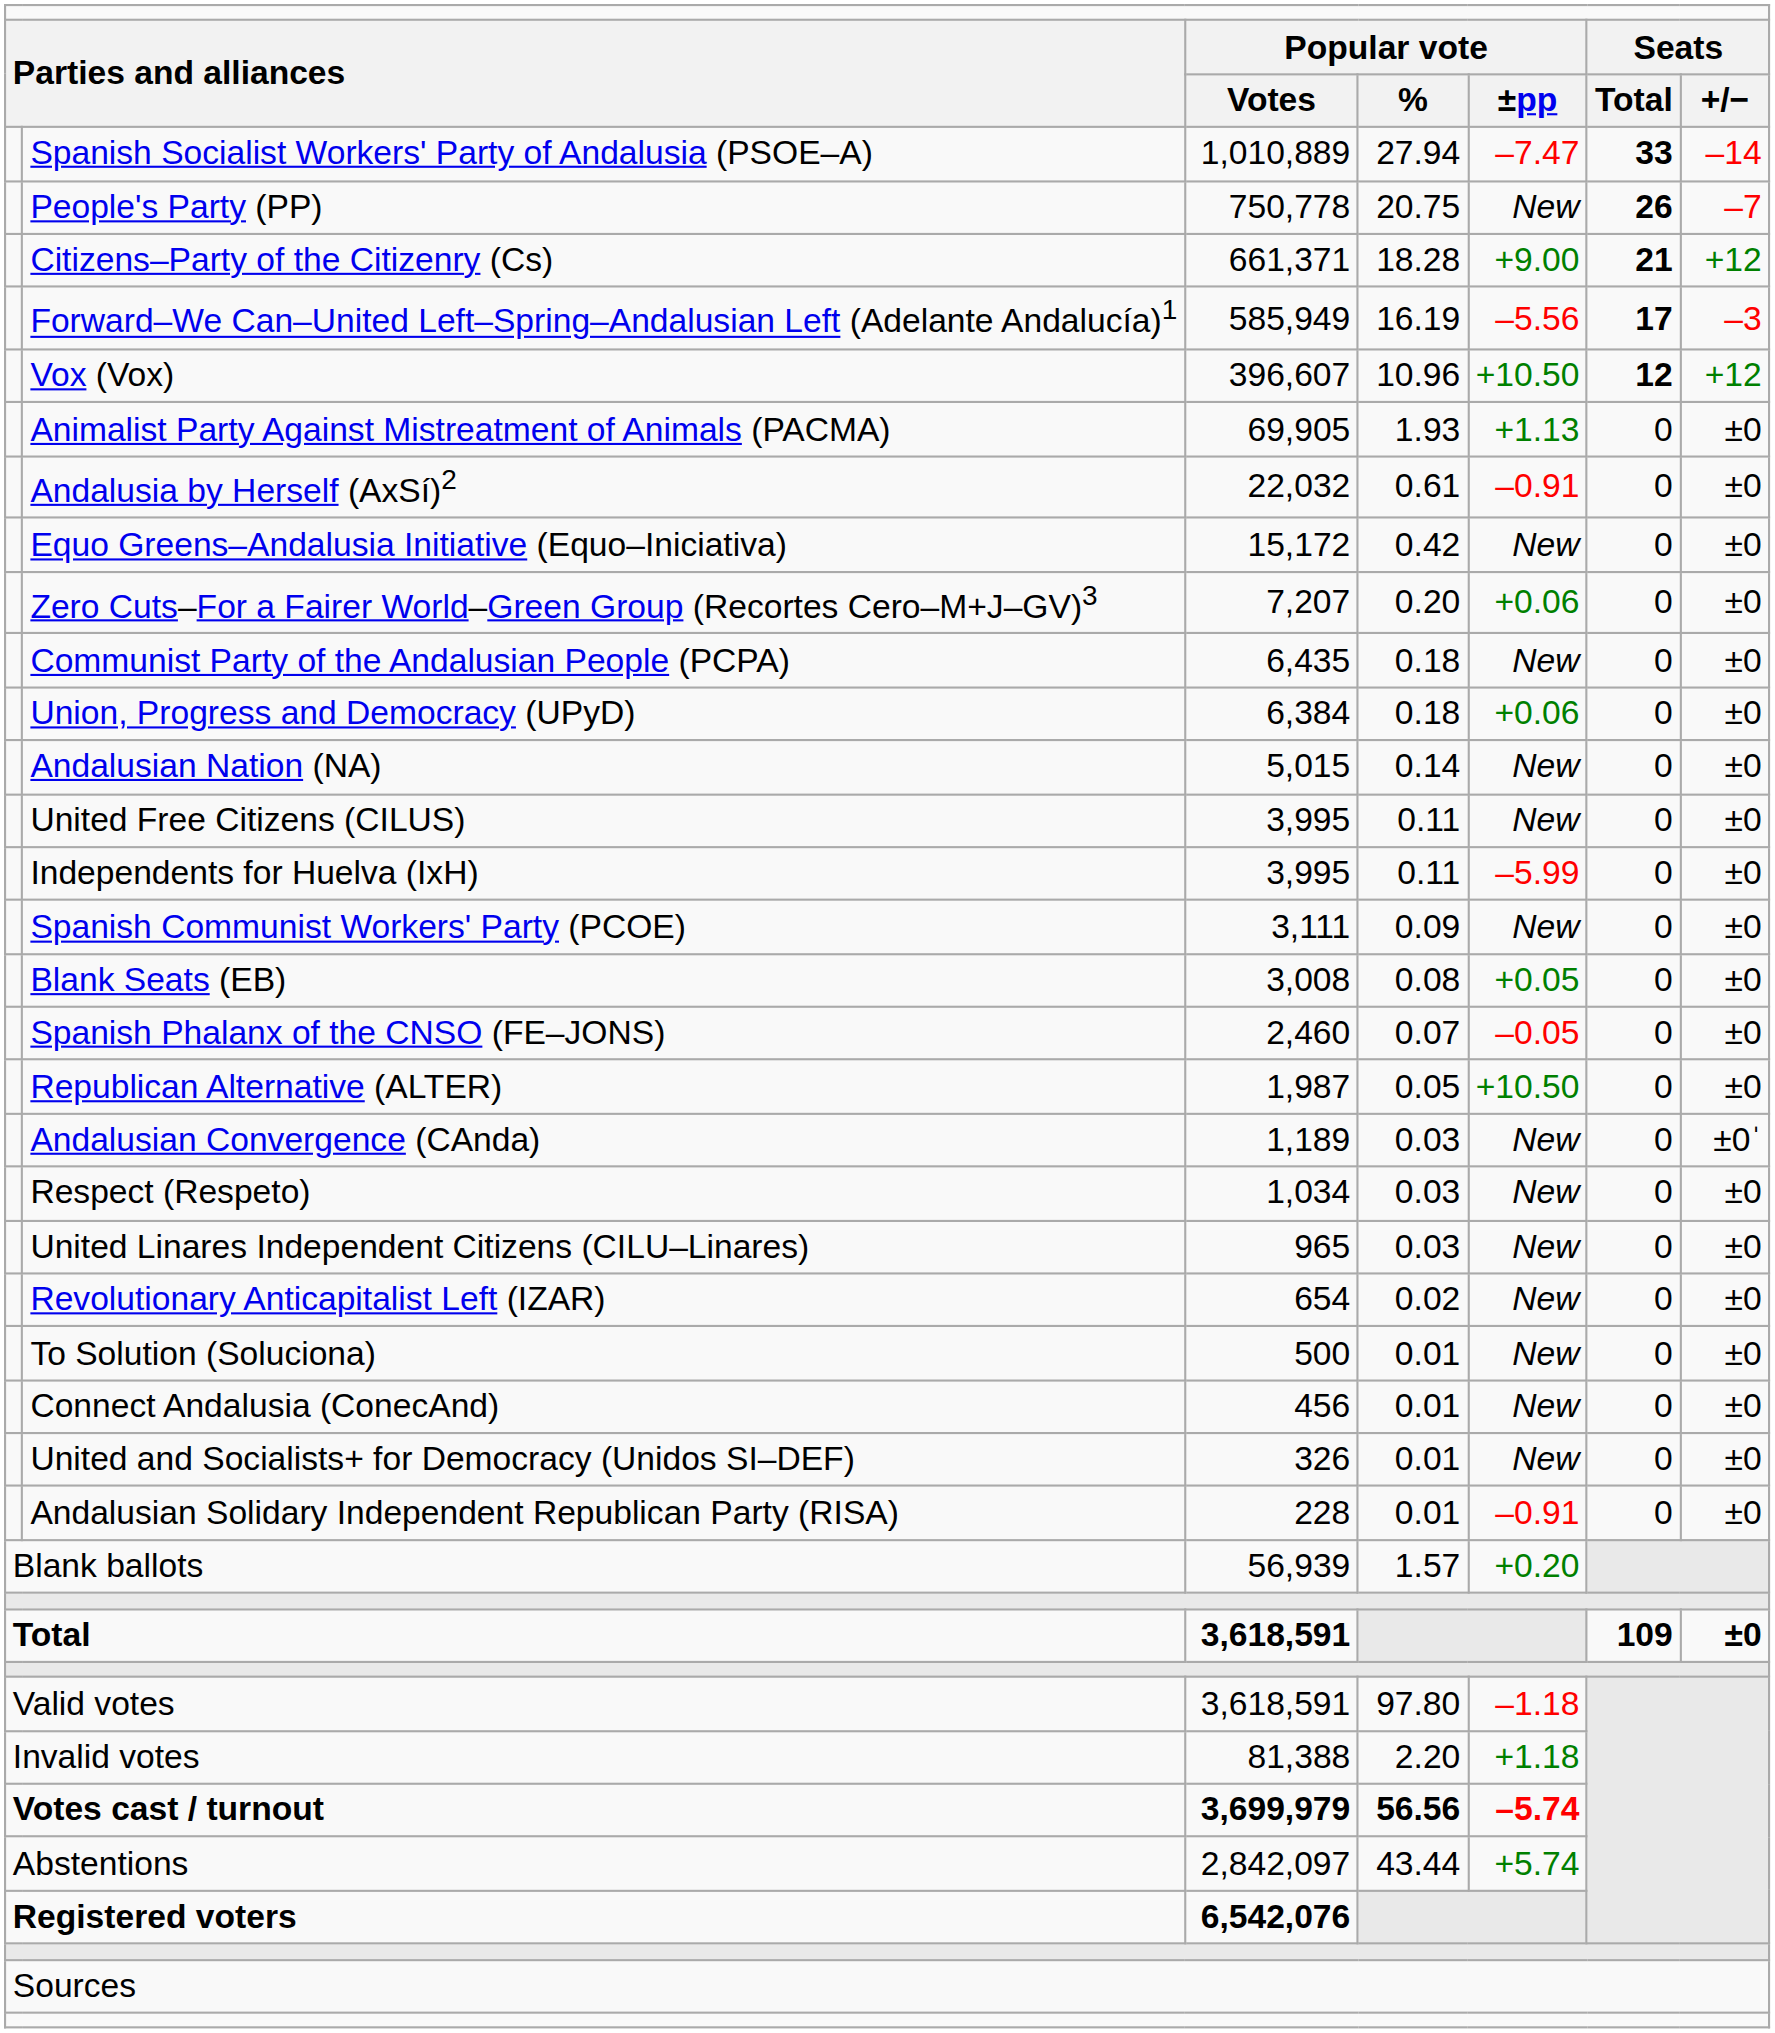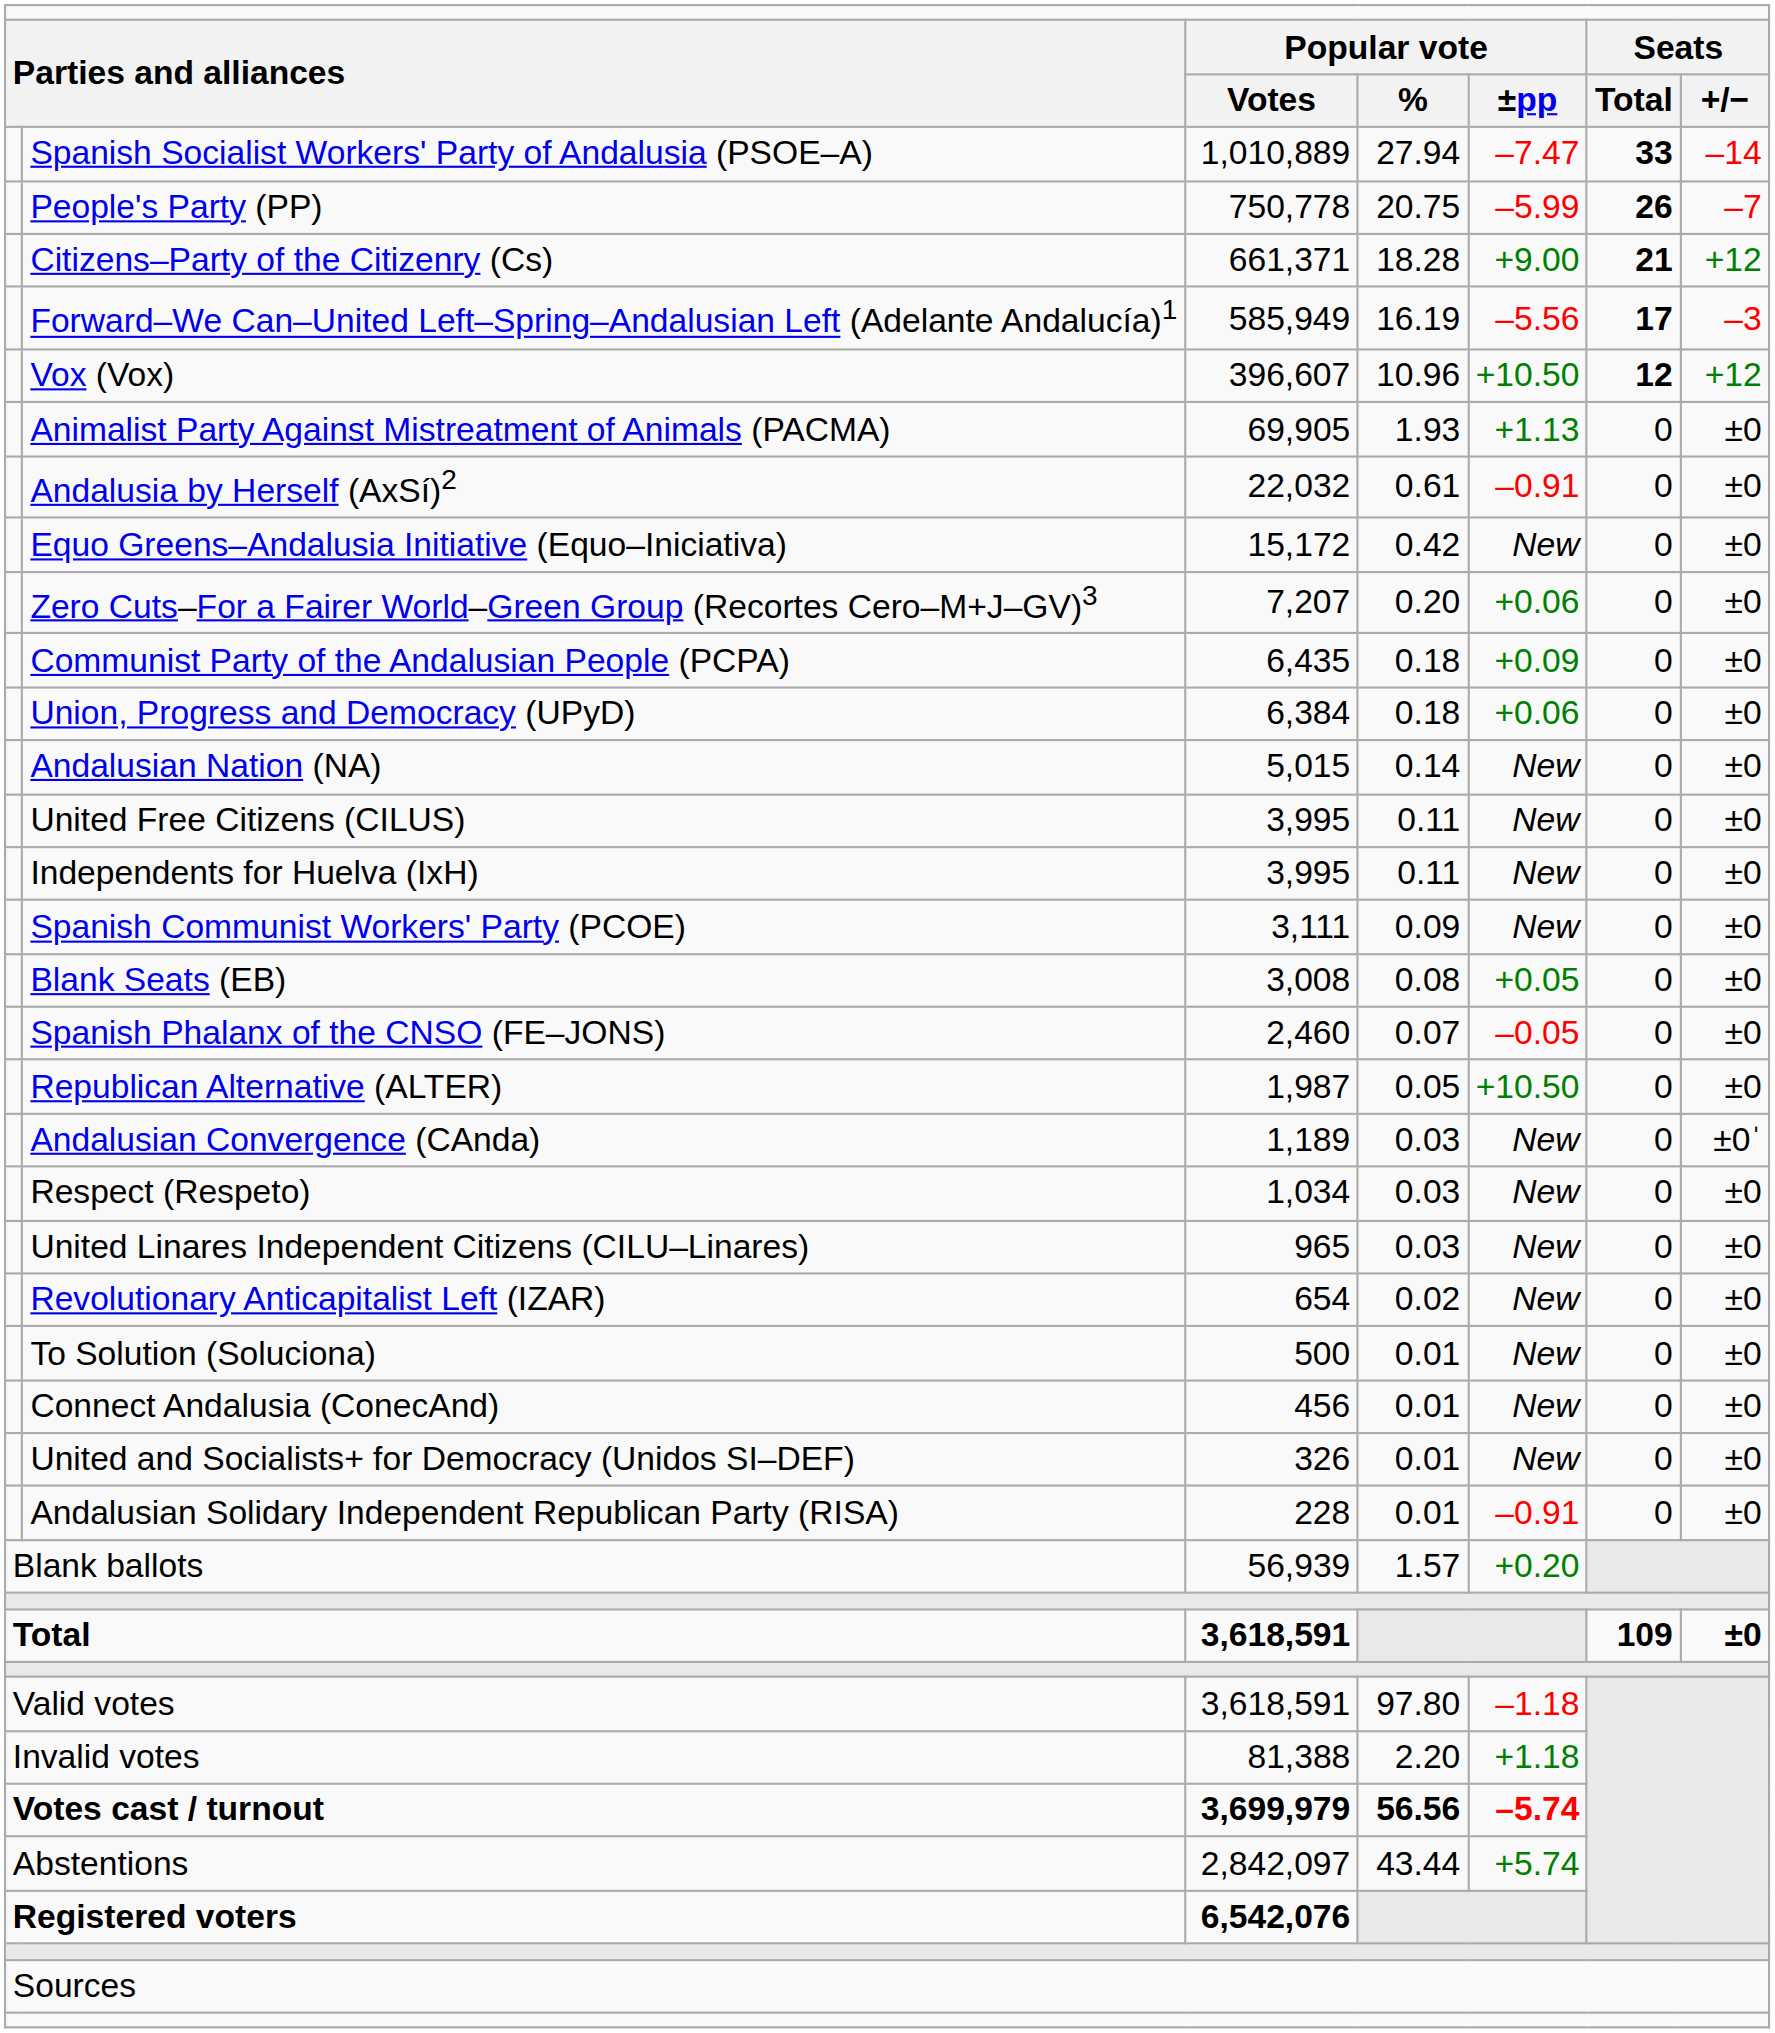(1546, 206) New -> (1537, 206) –5.99
(1546, 660) New -> (1537, 660) +0.09
(1537, 873) –5.99 -> (1546, 873) New
